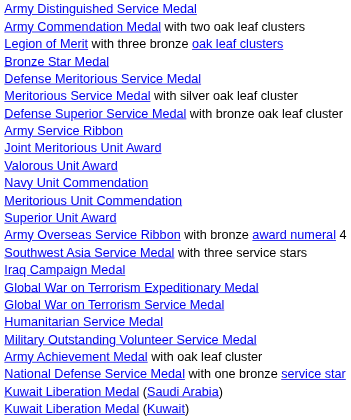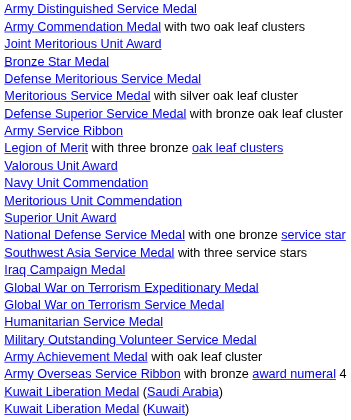(144, 44) Legion of Merit with three bronze oak leaf clusters -> (83, 44) Joint Meritorious Unit Award
(83, 148) Joint Meritorious Unit Award -> (144, 148) Legion of Merit with three bronze oak leaf clusters
(175, 235) Army Overseas Service Ribbon with bronze award numeral 4 -> (175, 235) National Defense Service Medal with one bronze service star
(175, 374) National Defense Service Medal with one bronze service star -> (175, 374) Army Overseas Service Ribbon with bronze award numeral 4
